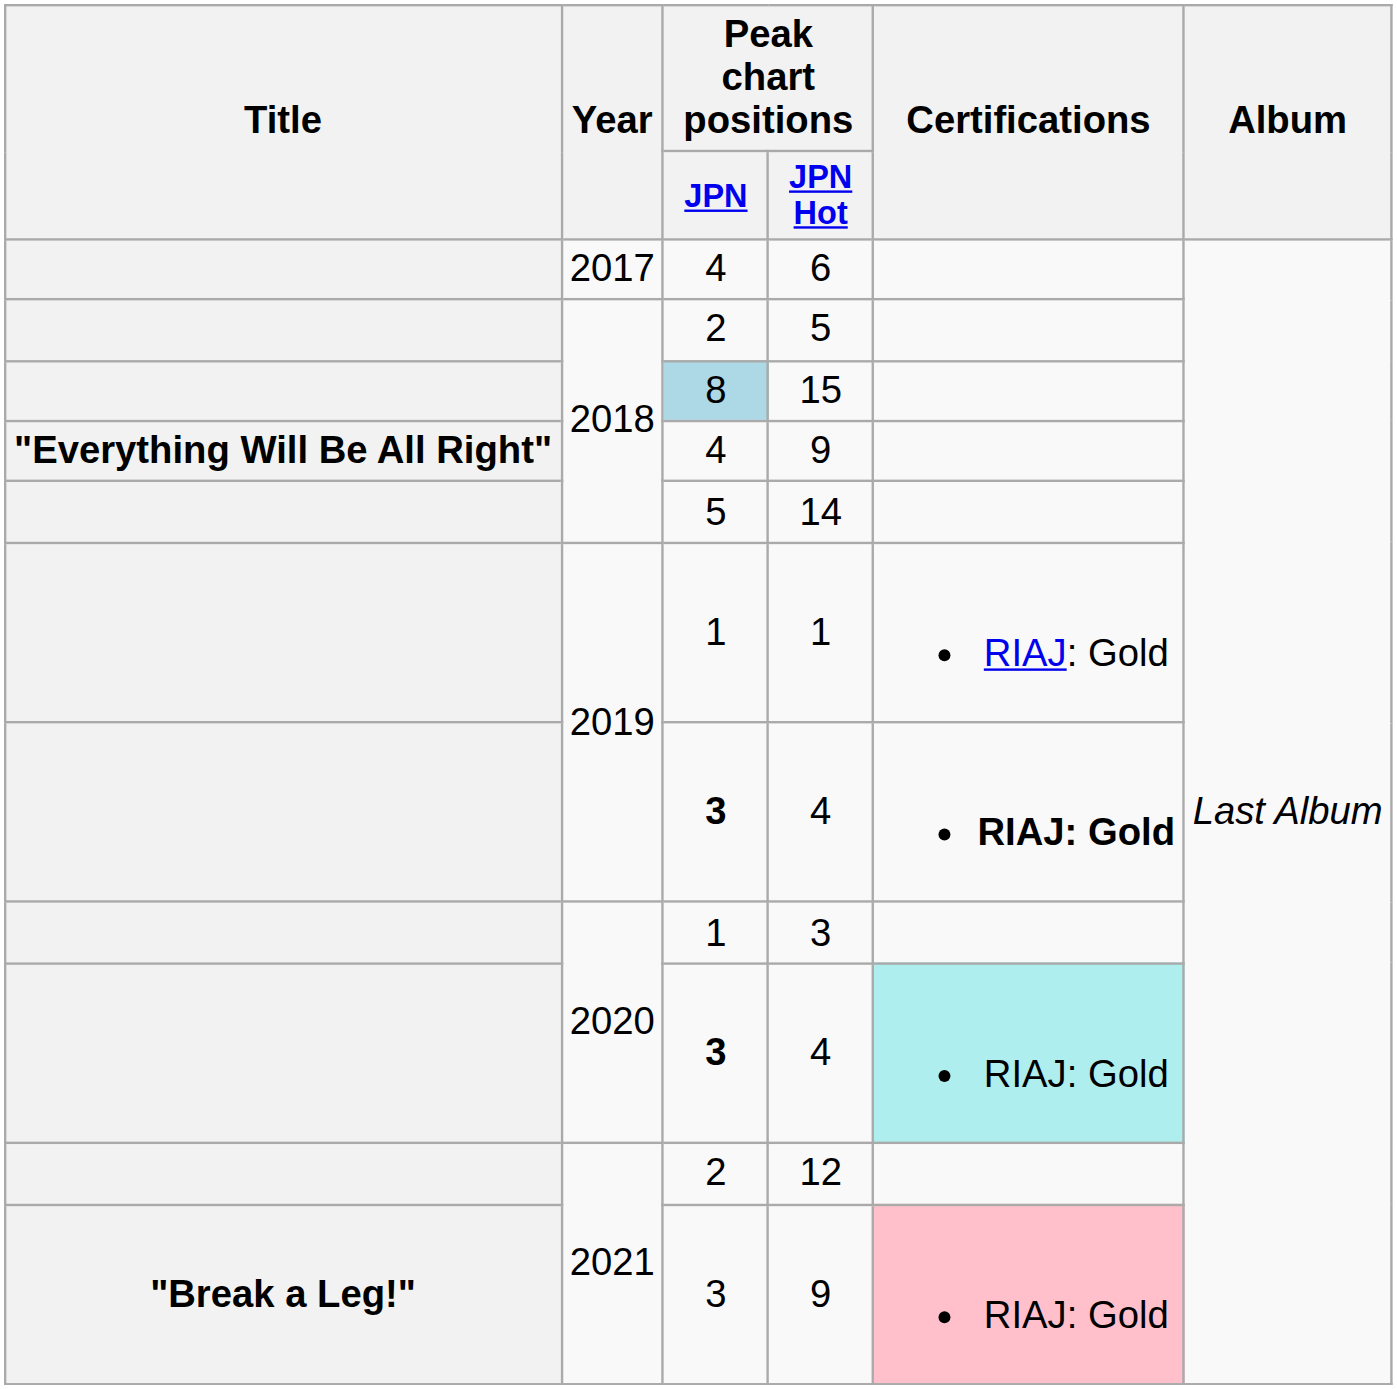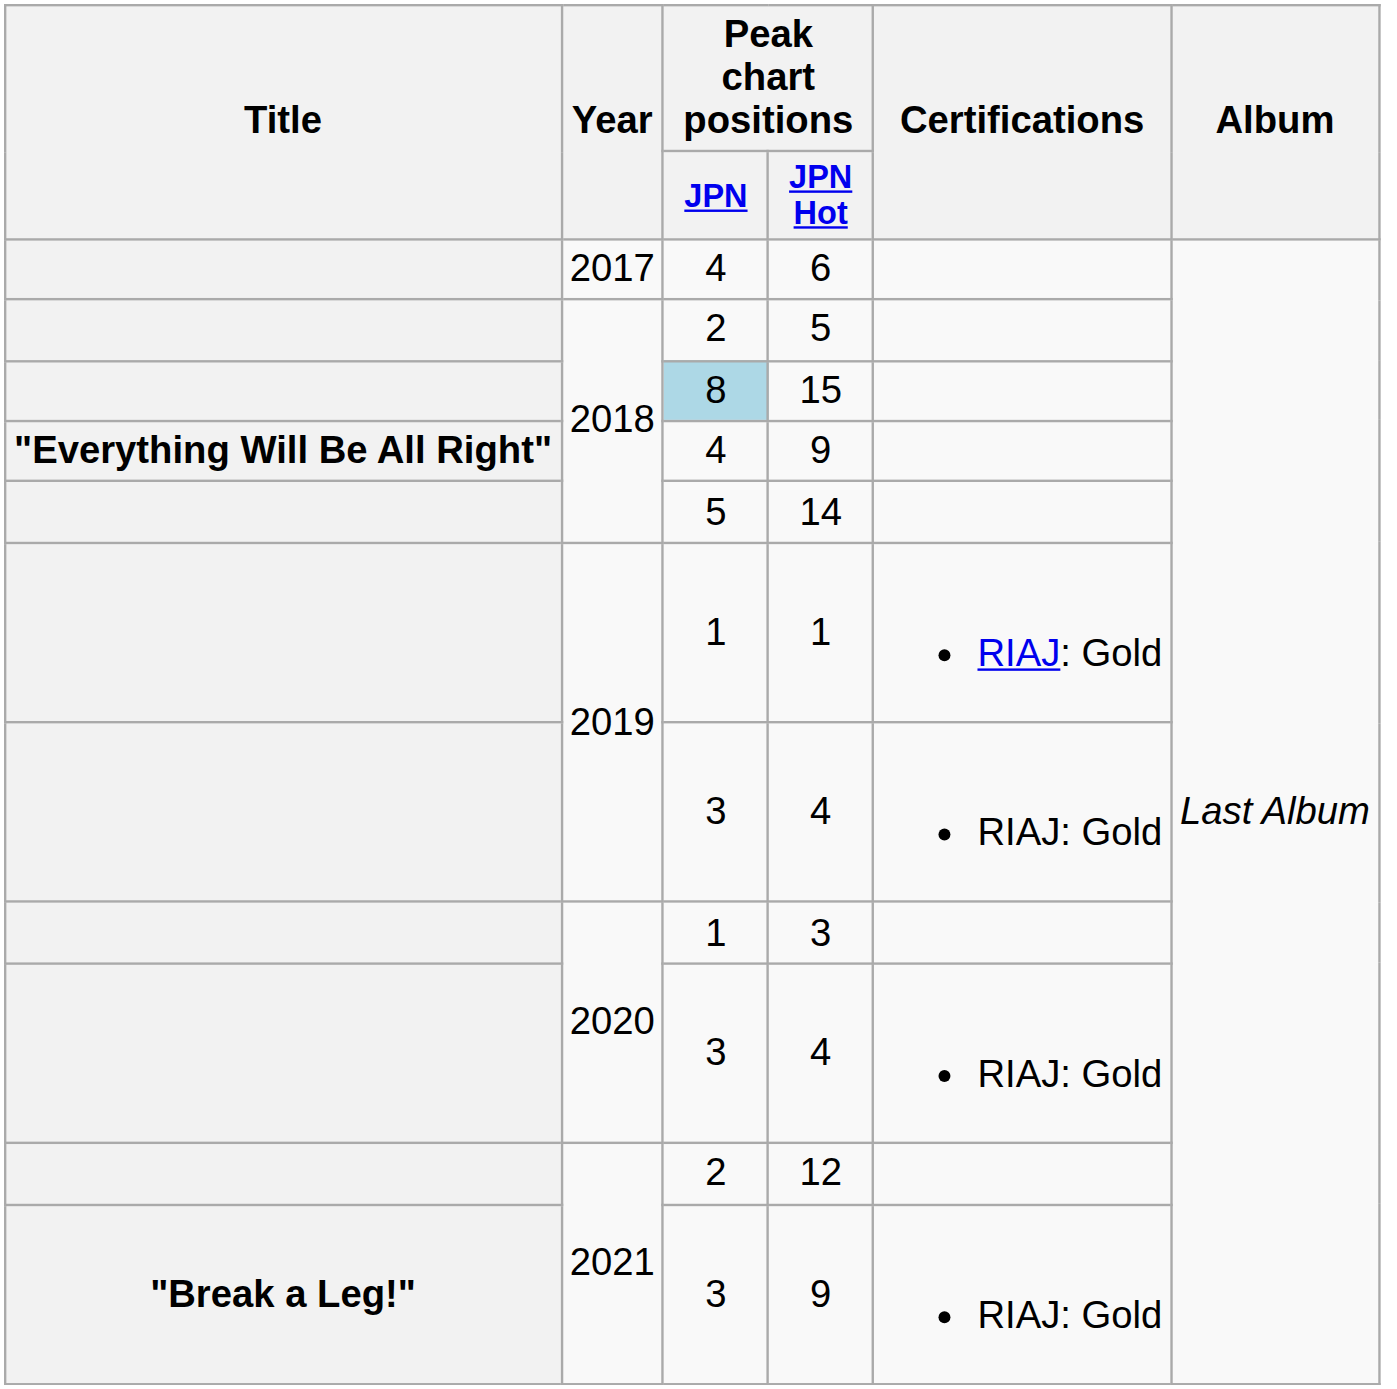(716, 811) bold -> (716, 811) normal
(1028, 834) bold -> (1022, 834) normal
(716, 1052) bold -> (716, 1052) normal
(1028, 1075) paleturquoise background -> (1022, 1075) no background
(1028, 1316) pink background -> (1022, 1316) no background
